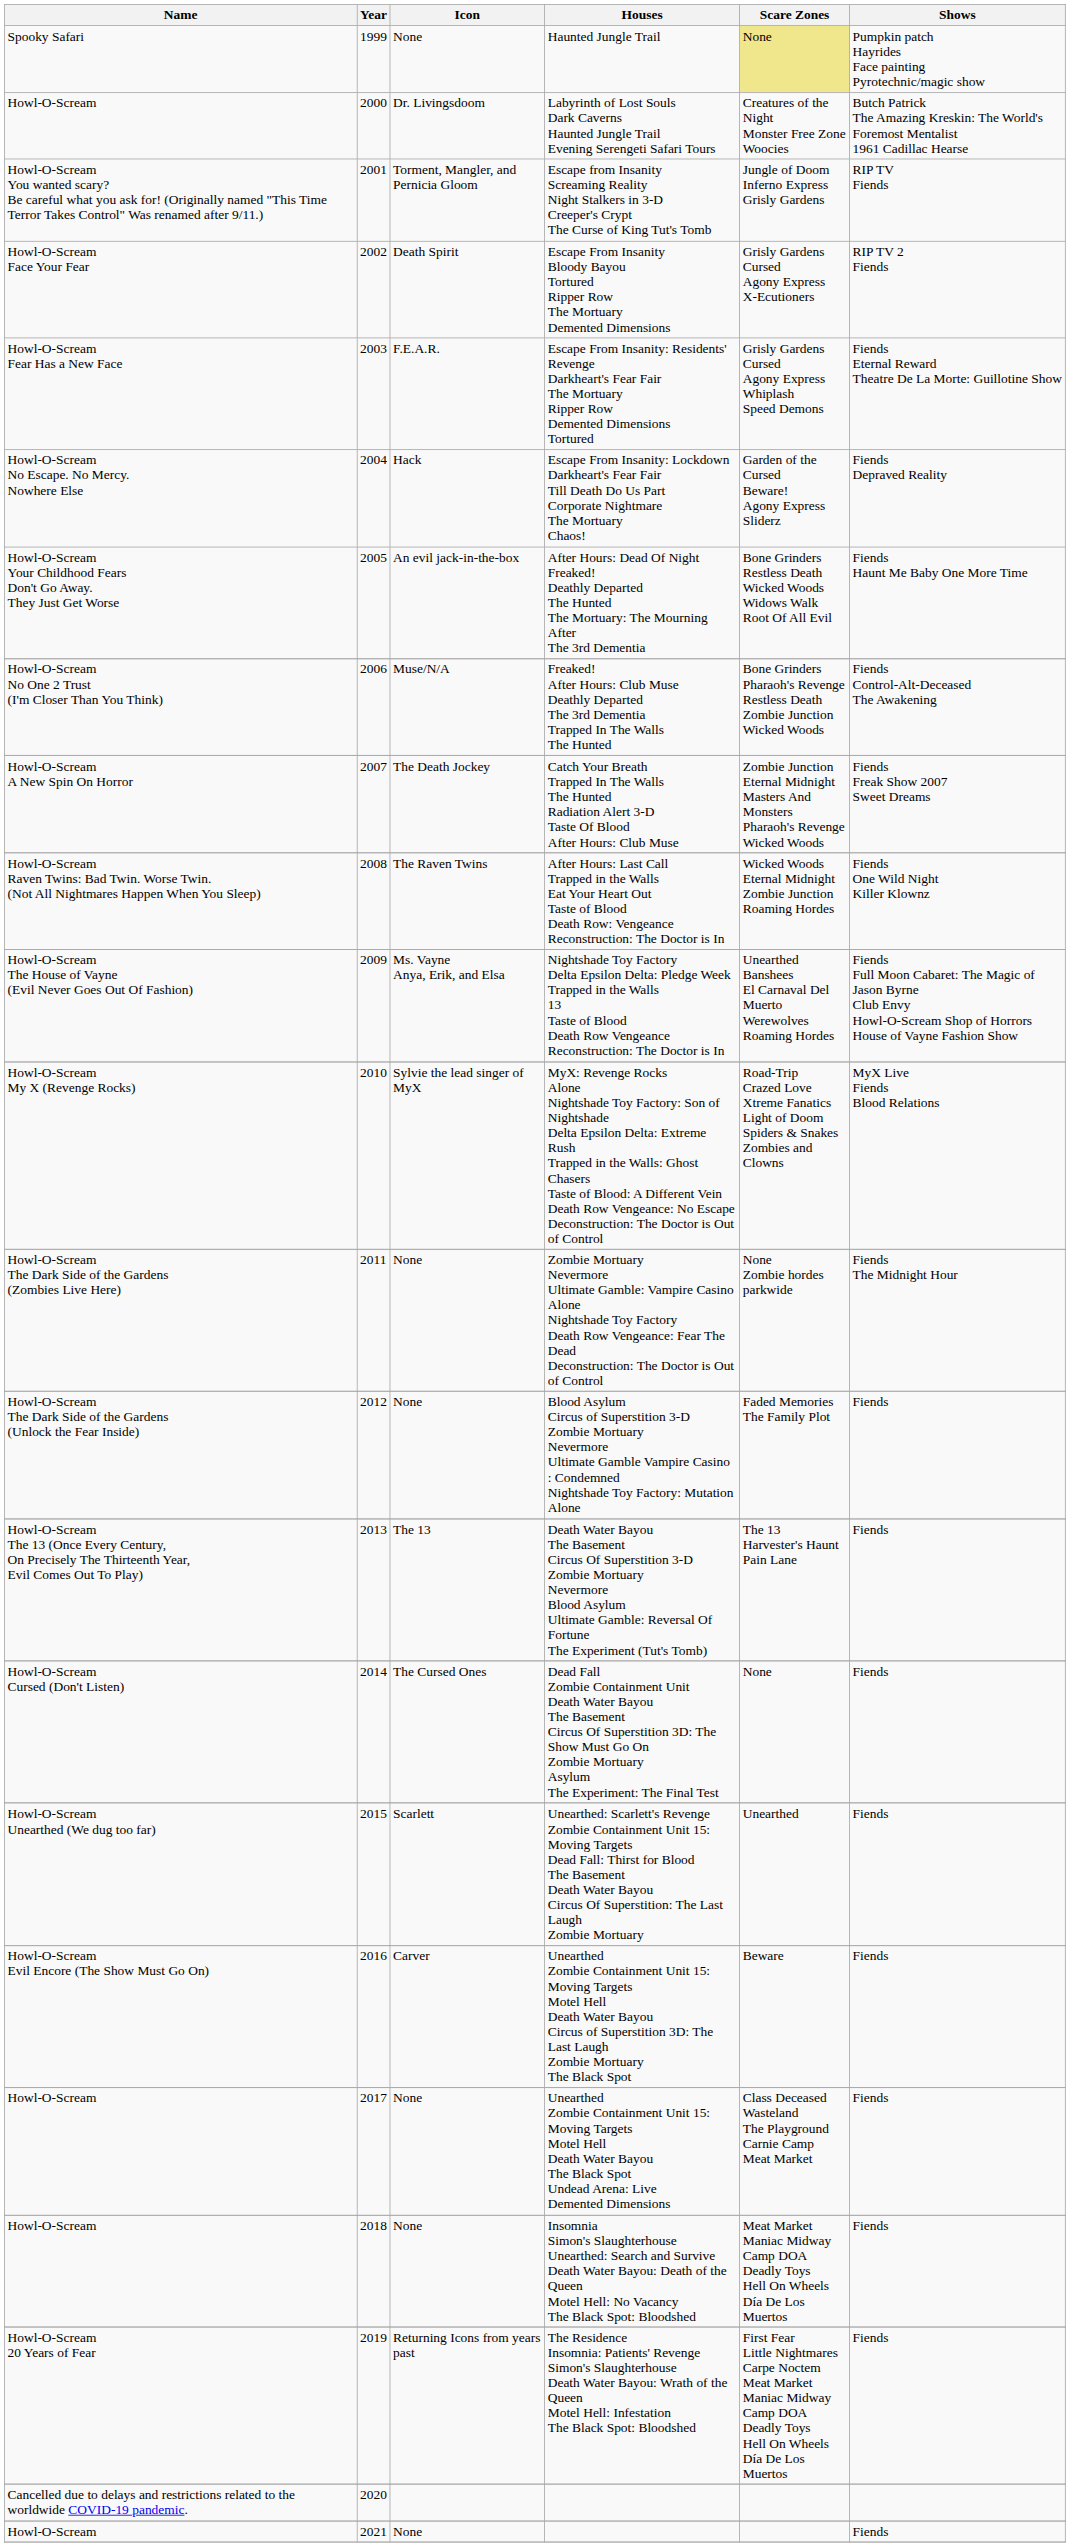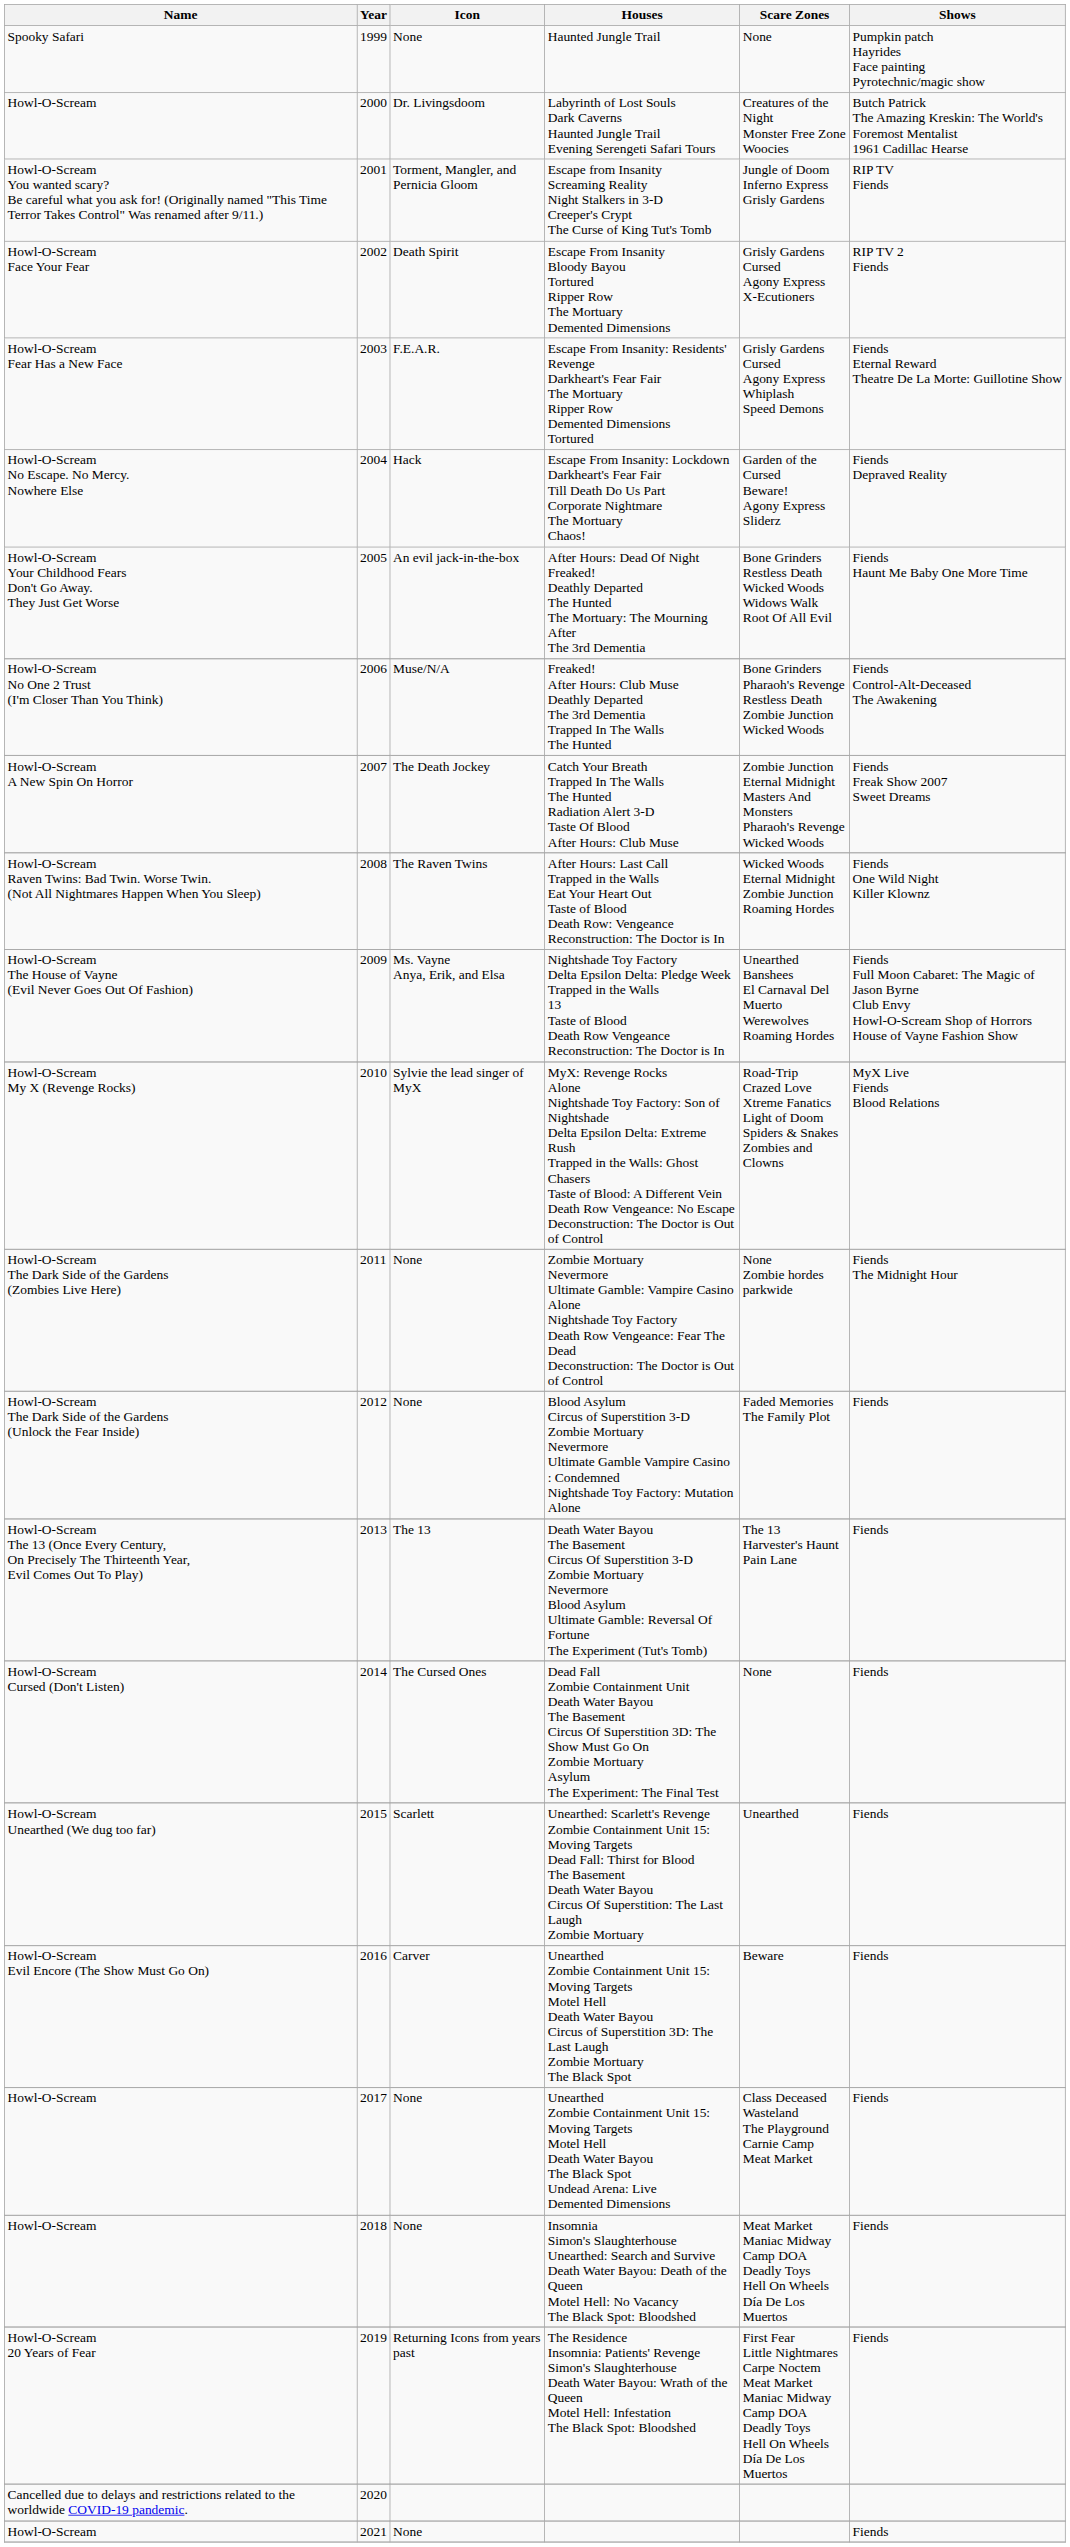(757, 36) khaki background -> (757, 36) no background
